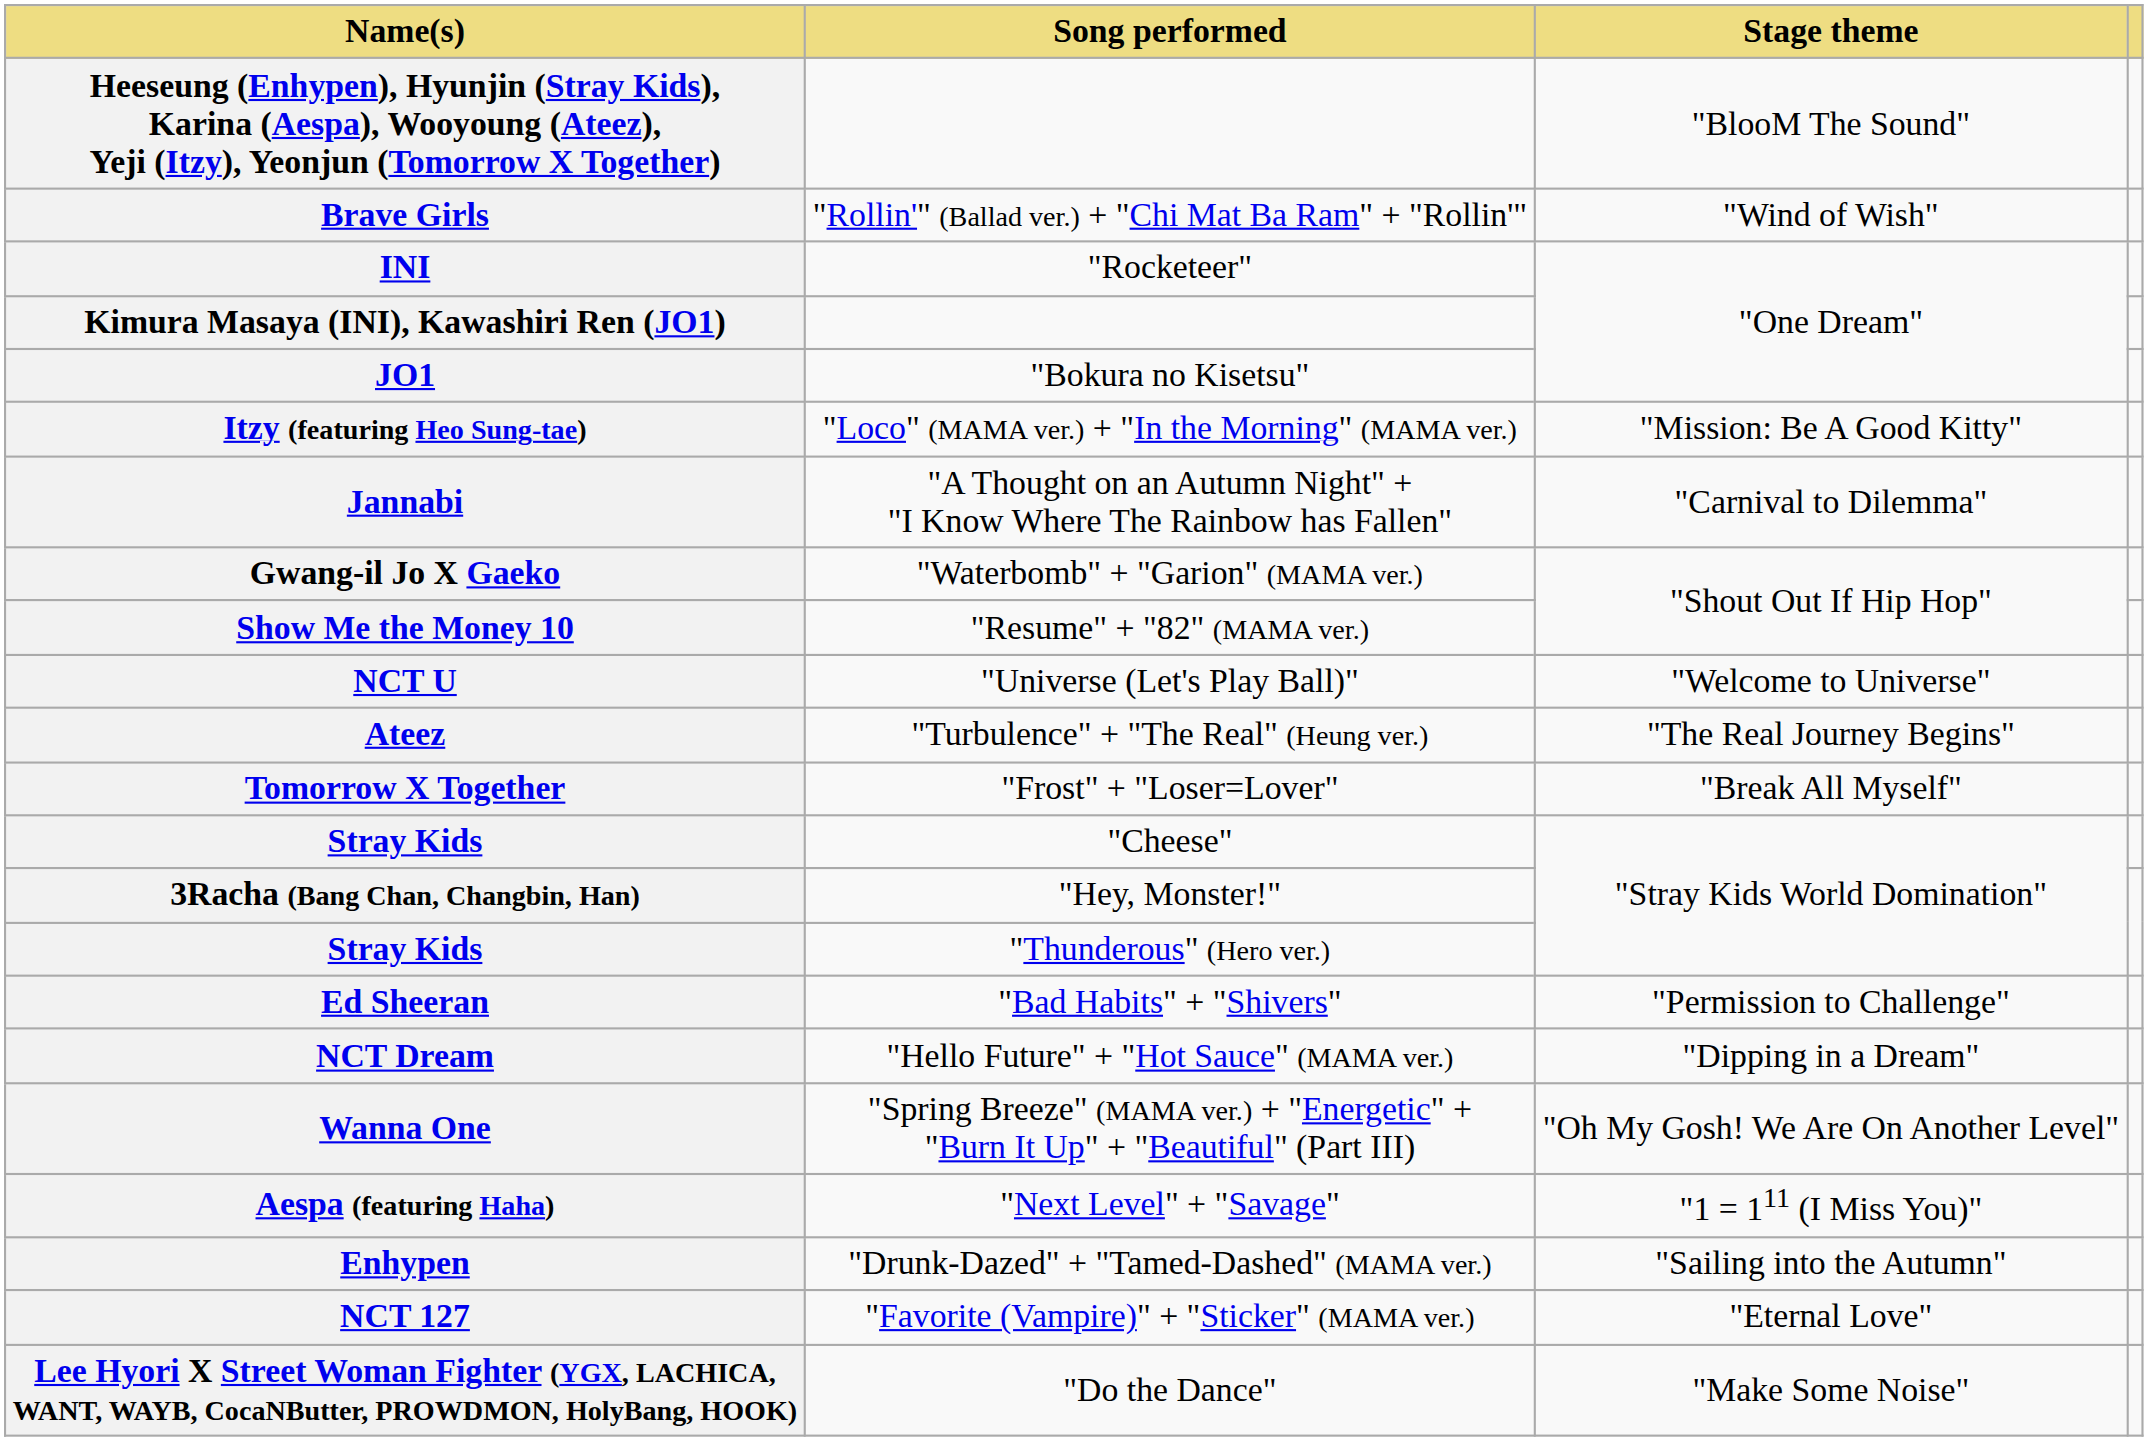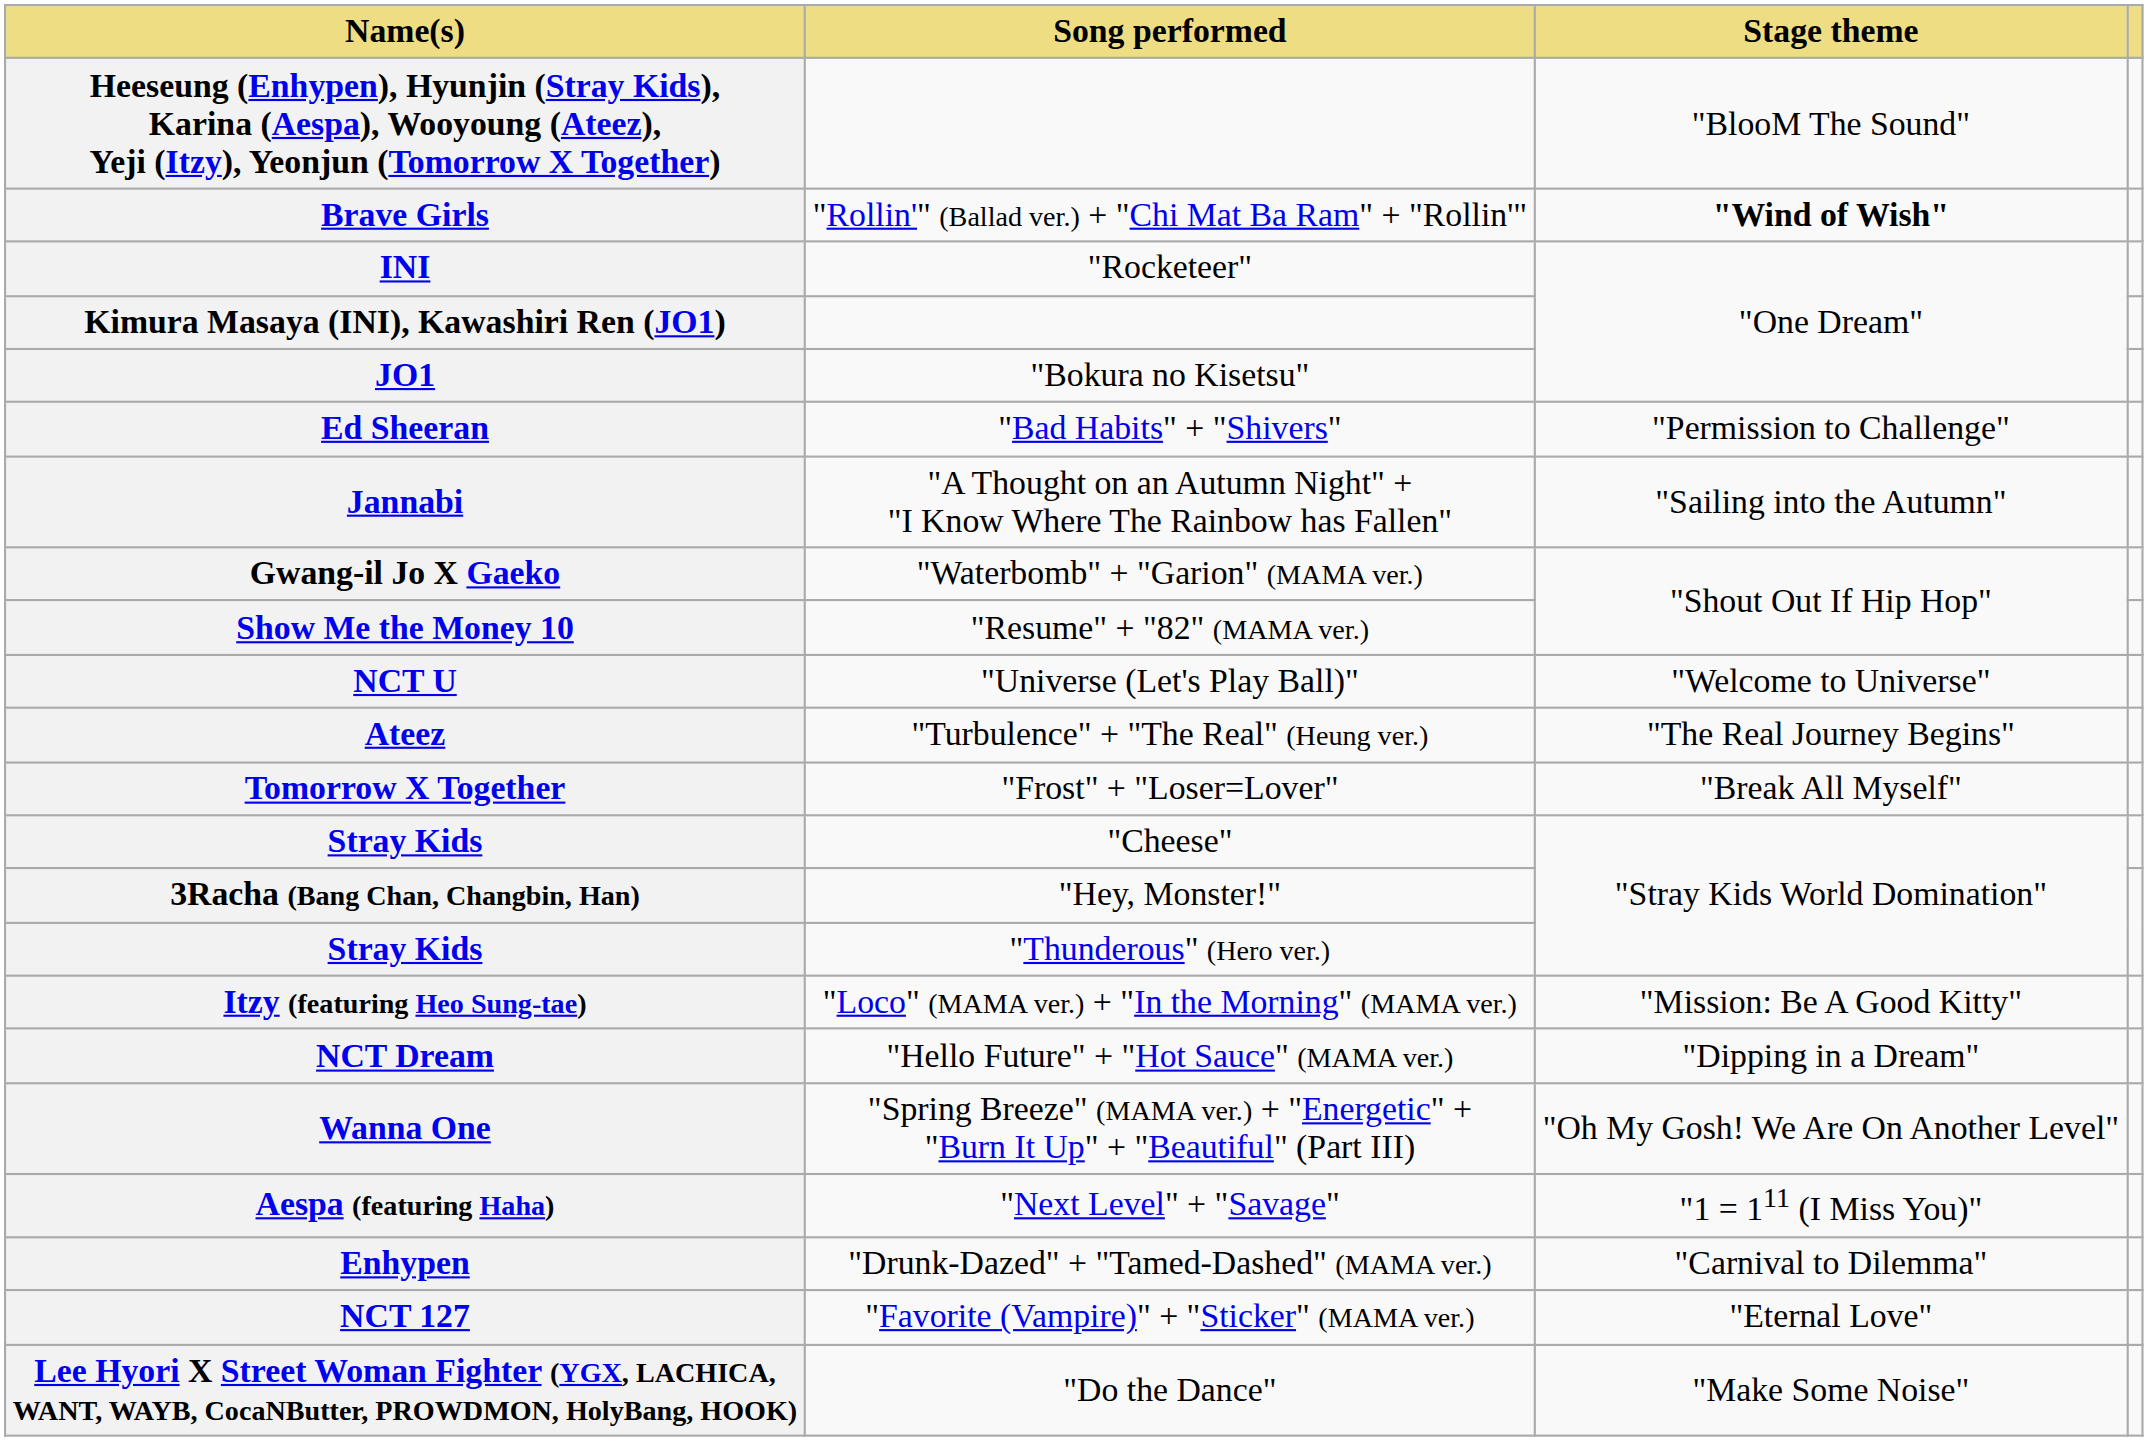(1831, 214) normal -> (1831, 214) bold
rows swapped: (405, 428) <-> (405, 1001)
(1831, 501) "Carnival to Dilemma" -> (1831, 501) "Sailing into the Autumn"
(1831, 1263) "Sailing into the Autumn" -> (1831, 1263) "Carnival to Dilemma"
